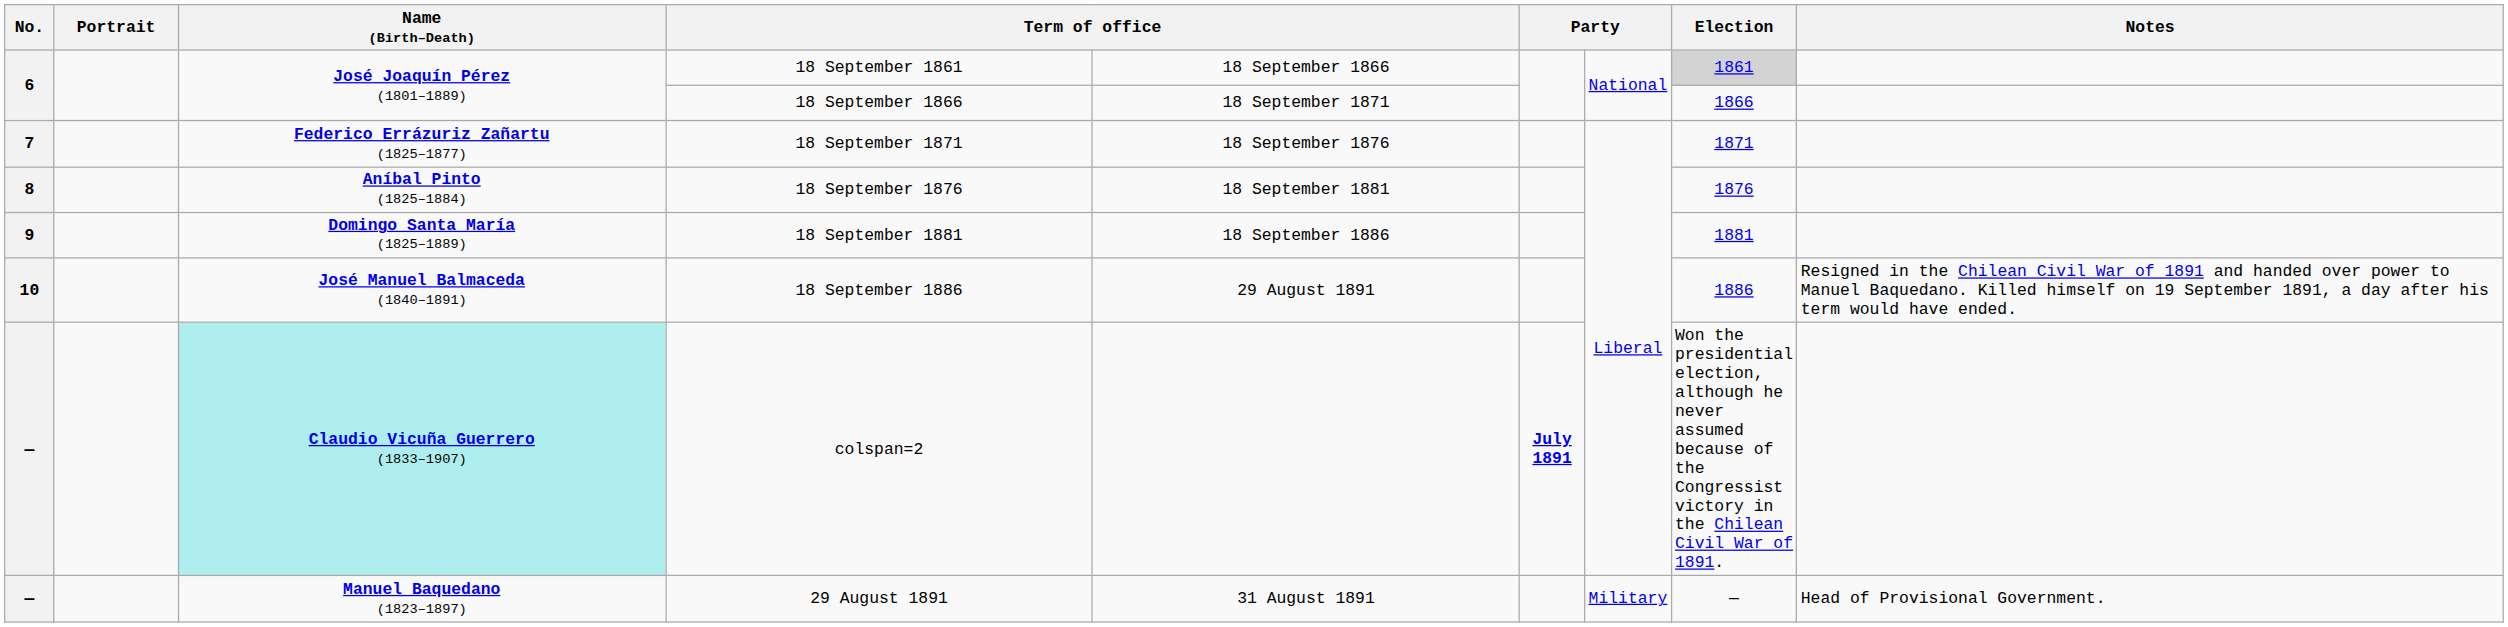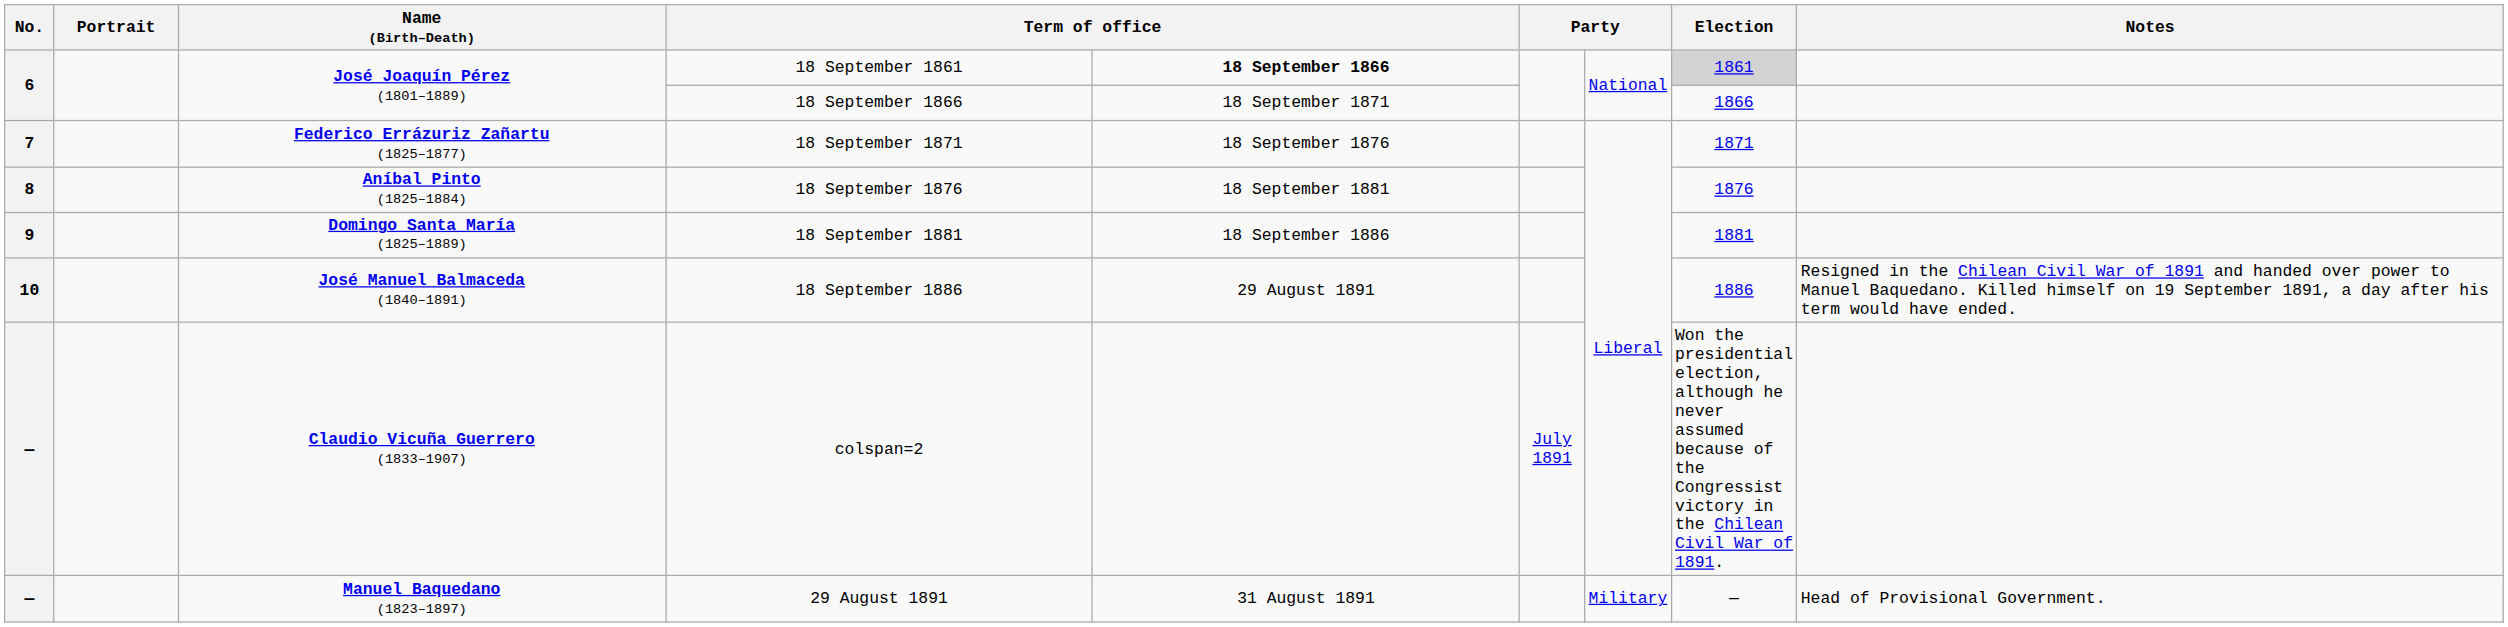(1306, 68) normal -> (1306, 68) bold
(422, 448) paleturquoise background -> (422, 448) no background
(1552, 449) bold -> (1552, 449) normal
